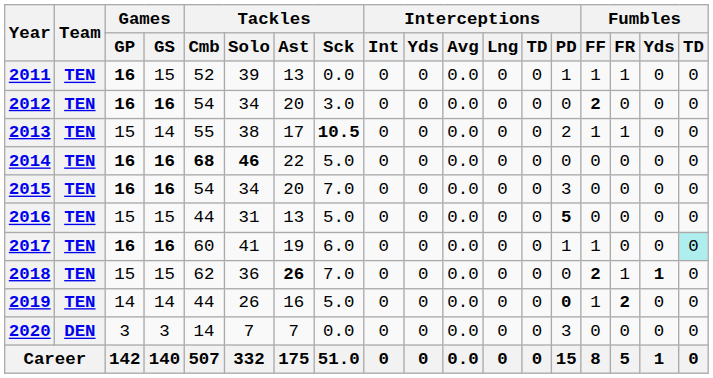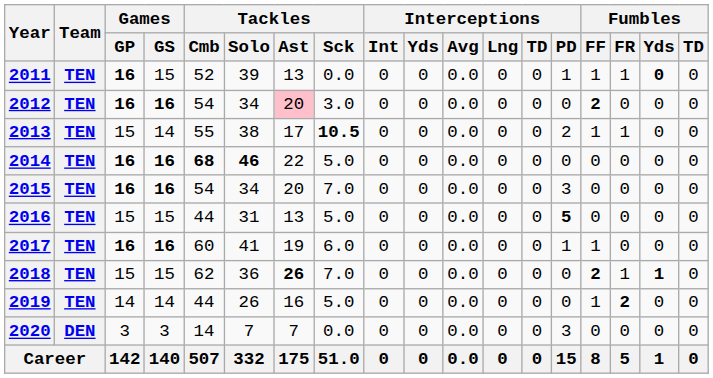(659, 76) normal -> (659, 76) bold
(294, 104) no background -> (294, 104) pink background
(693, 246) paleturquoise background -> (693, 246) no background
(566, 303) bold -> (566, 303) normal
